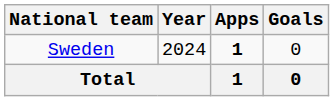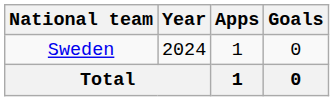(237, 50) bold -> (237, 50) normal
